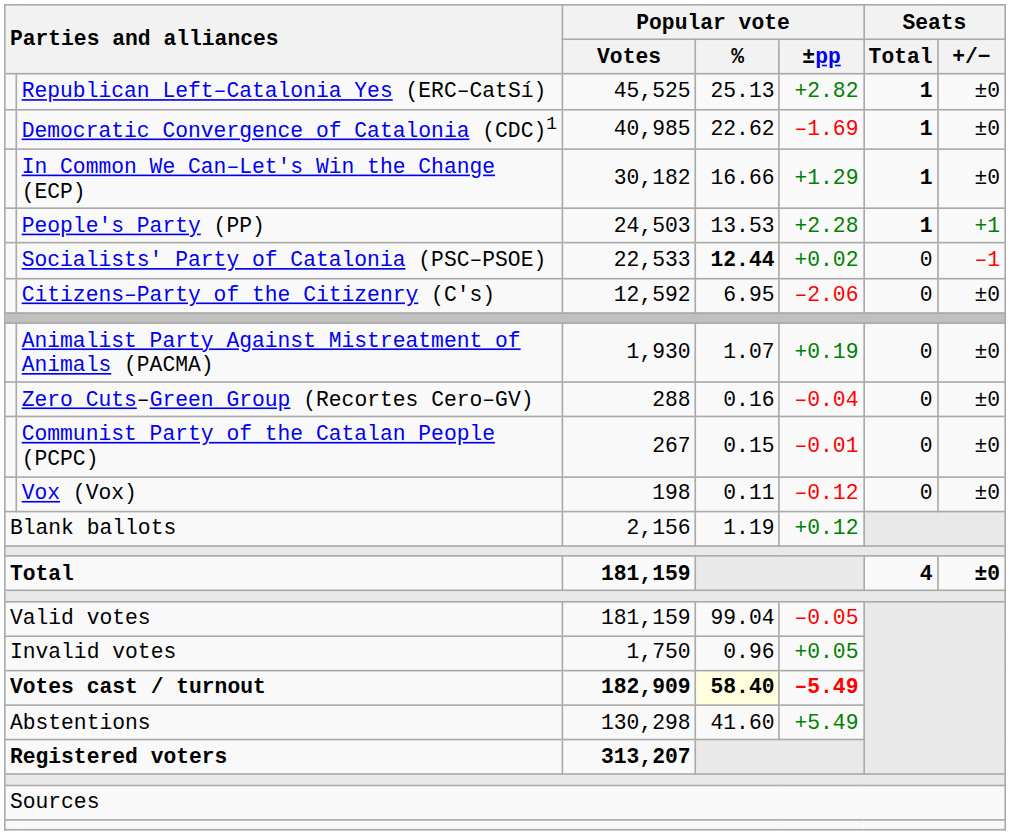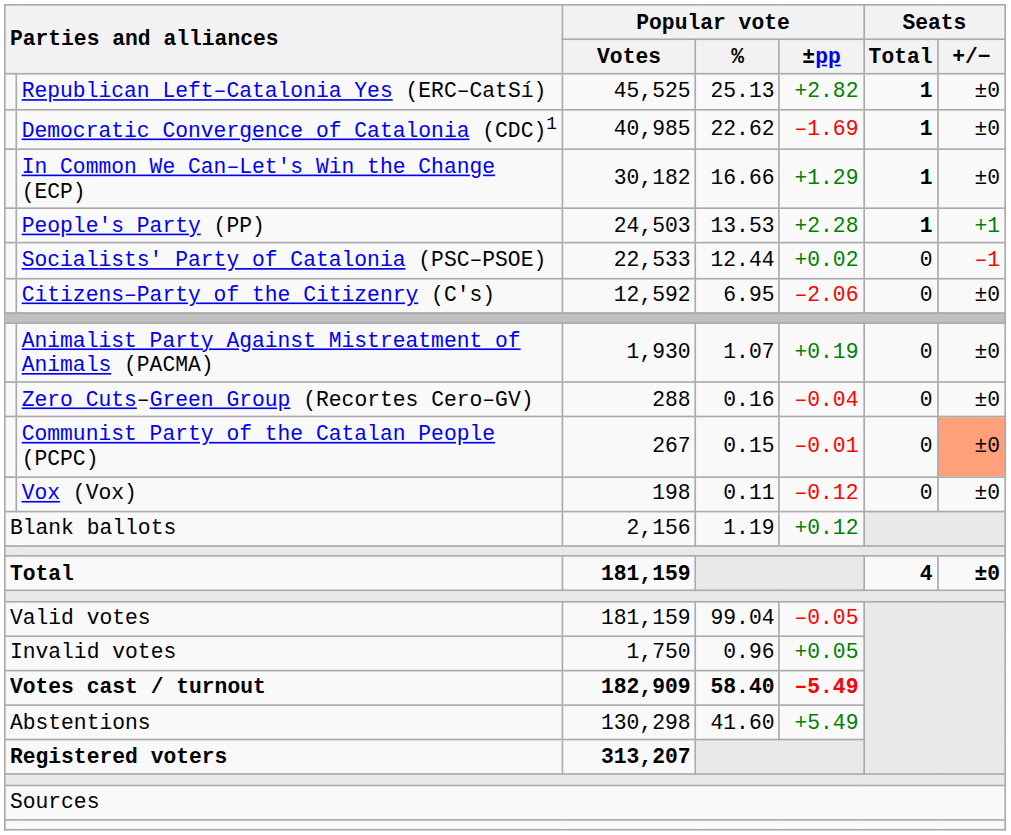(743, 261) bold -> (743, 261) normal
(987, 447) no background -> (987, 447) lightsalmon background
(743, 688) lightyellow background -> (743, 688) no background
